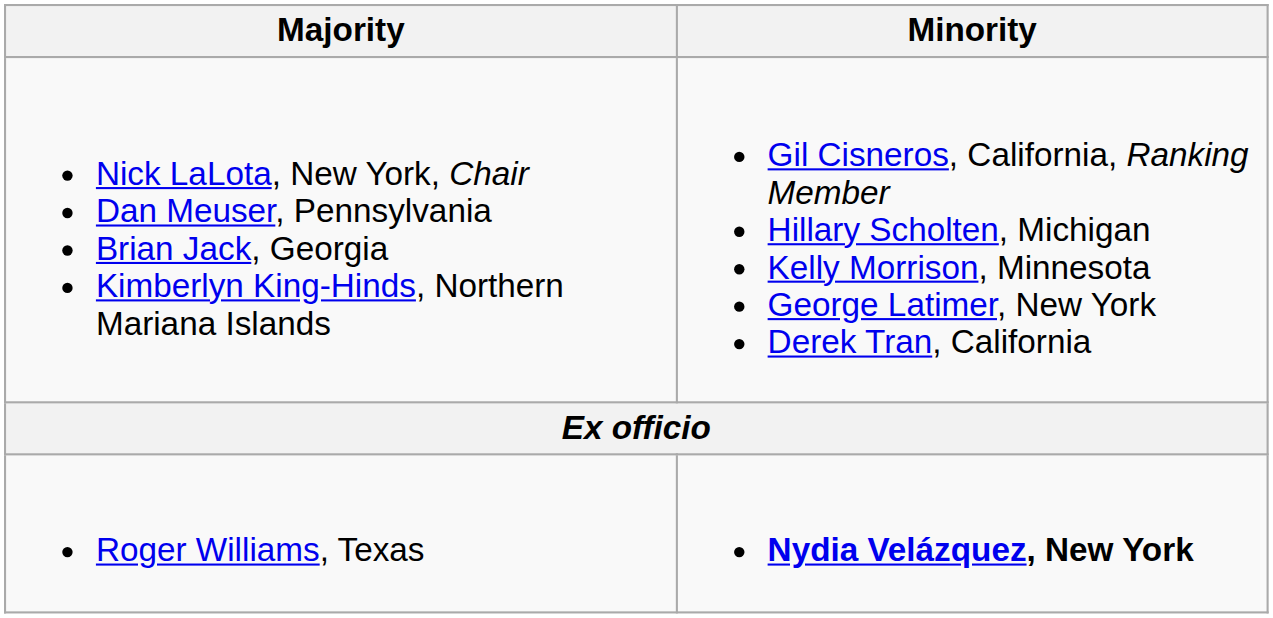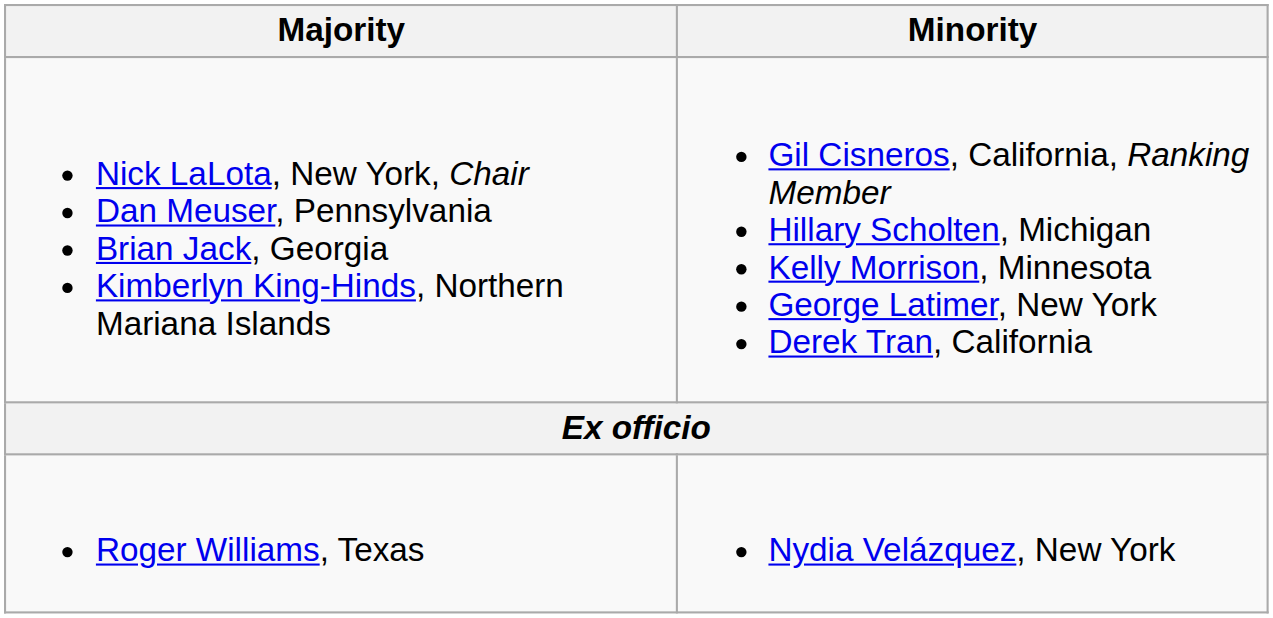(972, 552) bold -> (973, 552) normal
